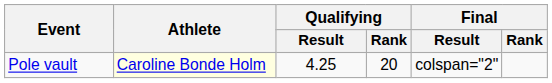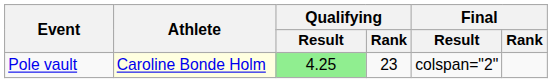(321, 66) no background -> (321, 66) lightgreen background
(389, 66) 20 -> (389, 66) 23
